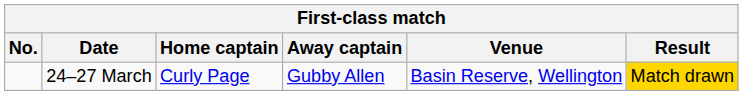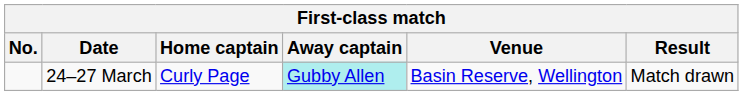(336, 76) no background -> (336, 76) paleturquoise background
(682, 76) gold background -> (682, 76) no background
